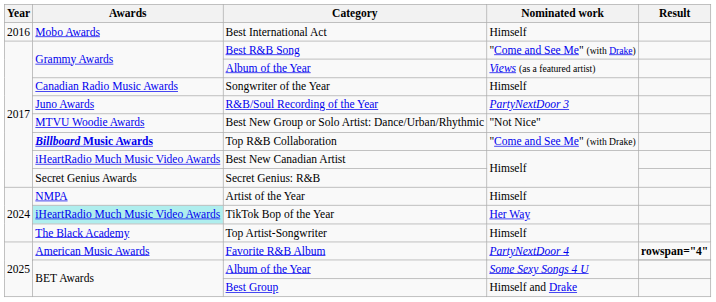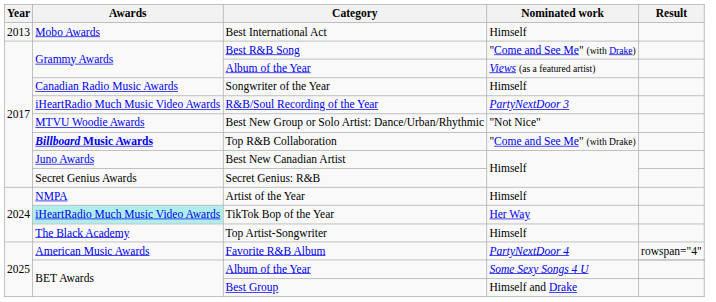(19, 31) 2016 -> (19, 31) 2013
(65, 104) Juno Awards -> (128, 104) iHeartRadio Much Music Video Awards
(128, 159) iHeartRadio Much Music Video Awards -> (65, 159) Juno Awards
(675, 251) bold -> (671, 251) normal
